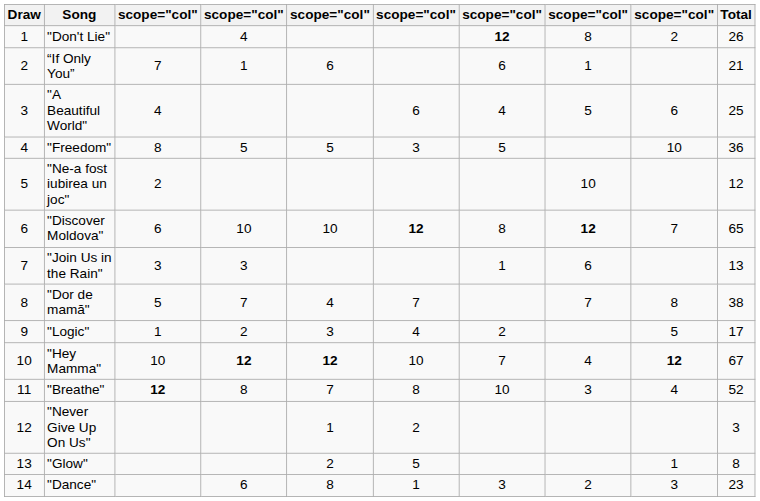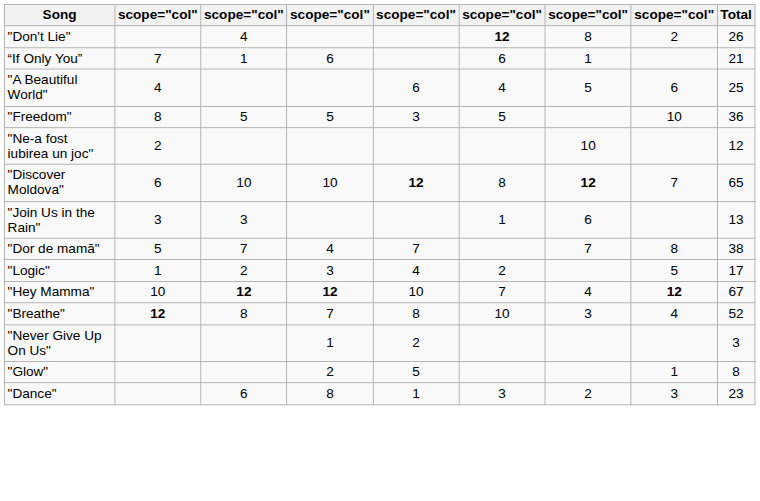- column: (24, 15)
